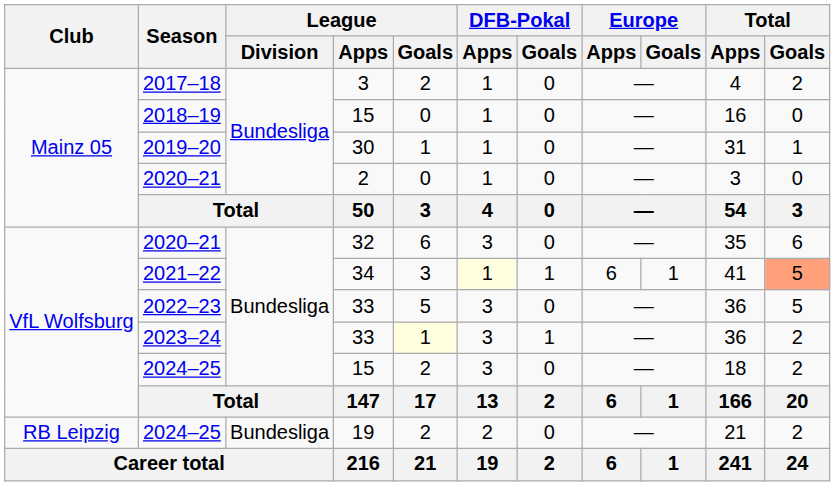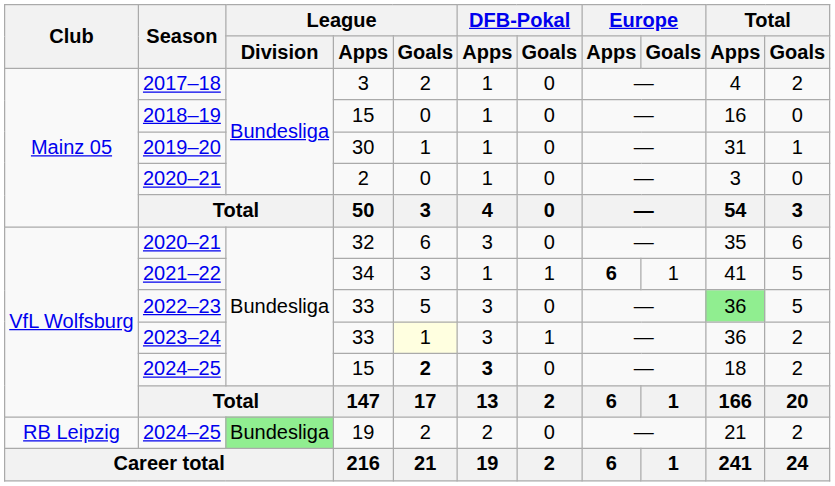(487, 274) lightyellow background -> (487, 274) no background
(611, 274) normal -> (611, 274) bold
(797, 274) lightsalmon background -> (797, 274) no background
(735, 305) no background -> (735, 305) lightgreen background
(425, 369) normal -> (425, 369) bold
(487, 369) normal -> (487, 369) bold
(280, 432) no background -> (280, 432) lightgreen background
